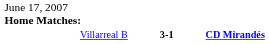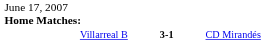(235, 35) bold -> (233, 35) normal
